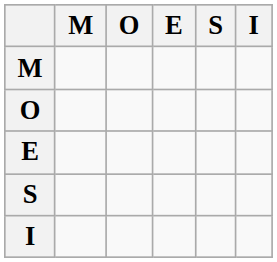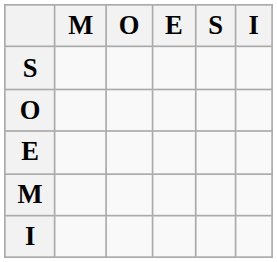(30, 67) M -> (30, 67) S
(30, 194) S -> (30, 194) M
